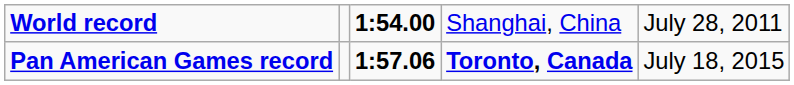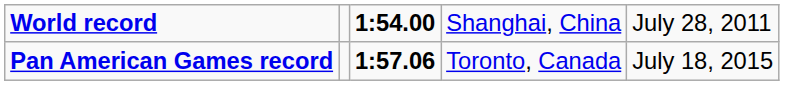(539, 60) bold -> (534, 60) normal
